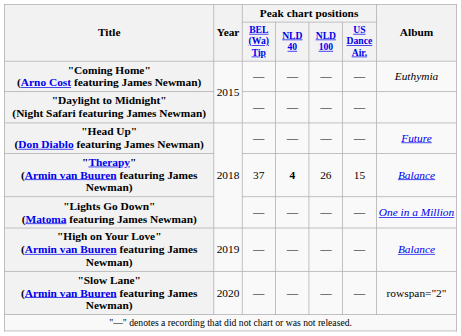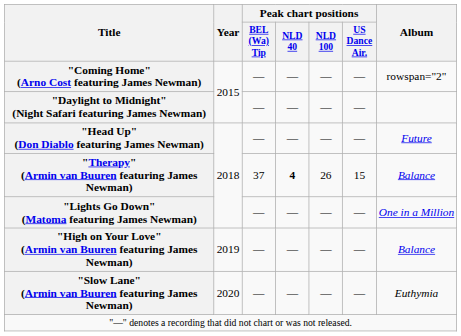(416, 76) Euthymia -> (416, 76) rowspan="2"
(416, 293) rowspan="2" -> (416, 293) Euthymia
